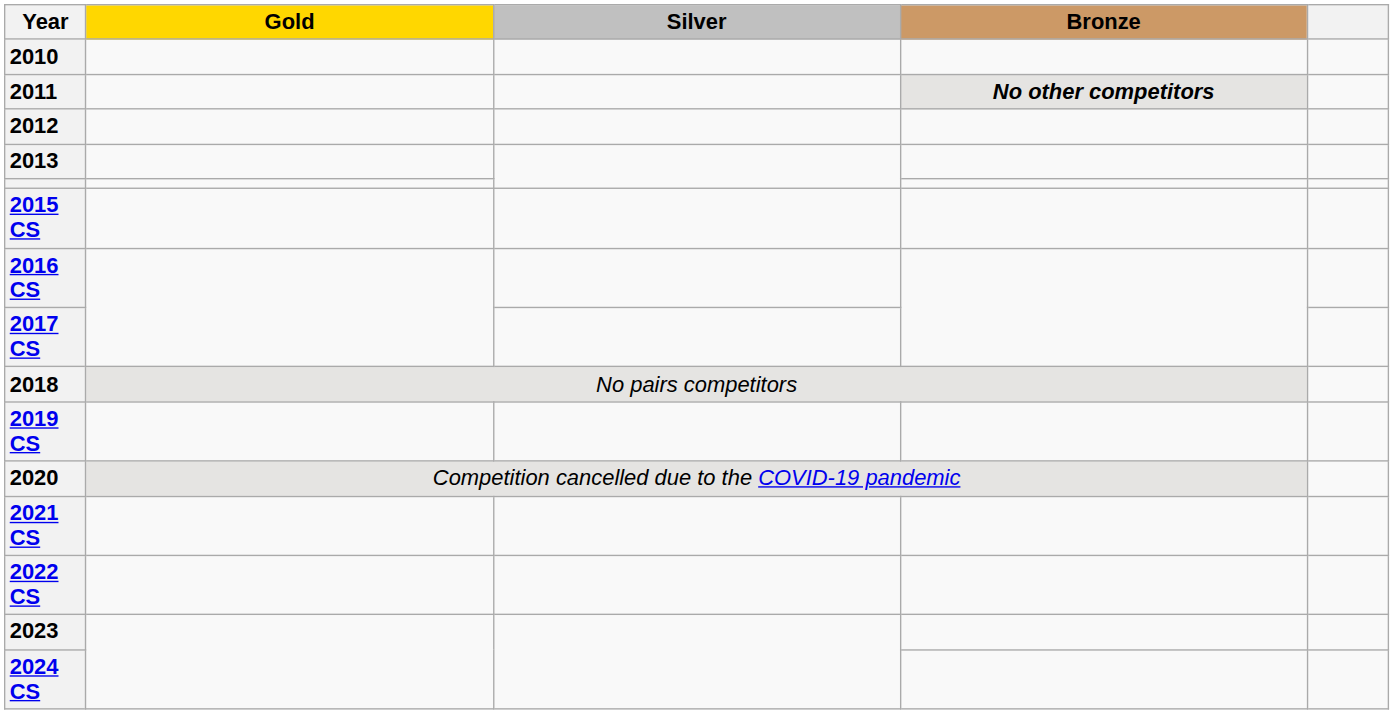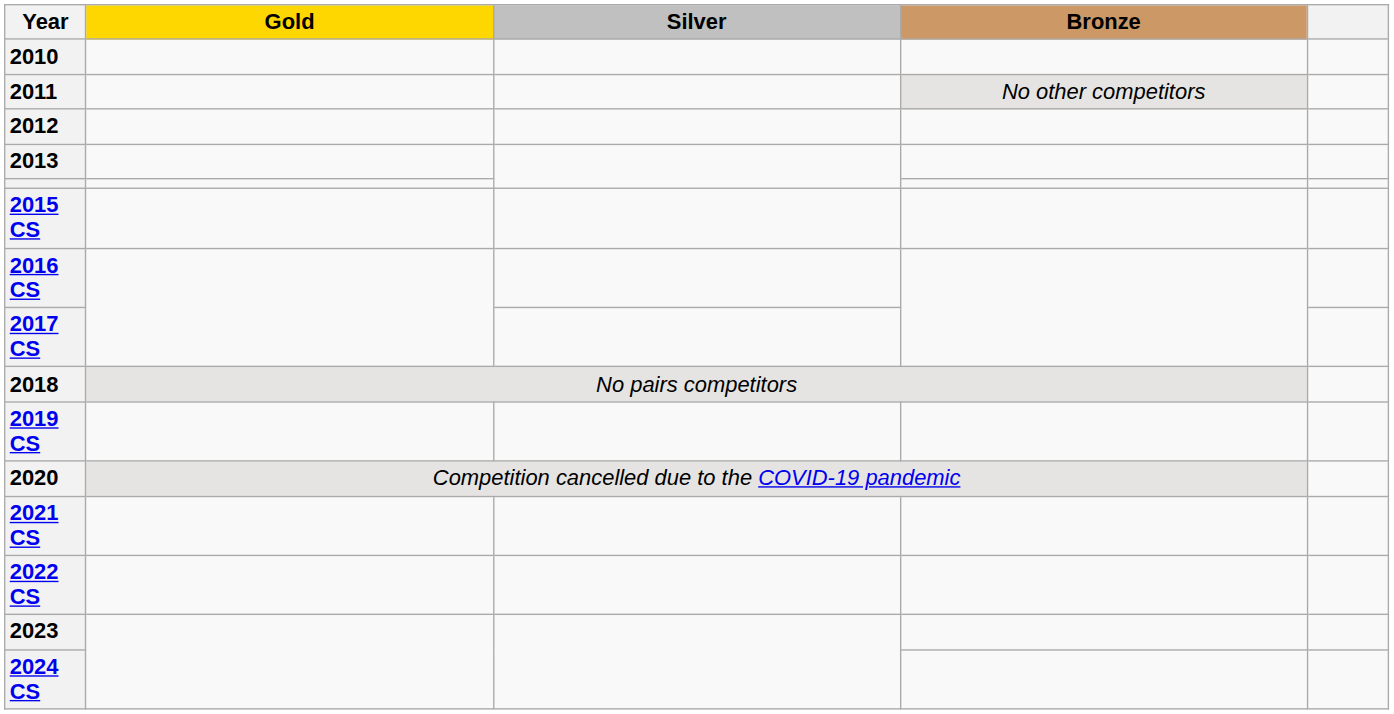(1104, 91) bold -> (1104, 91) normal
